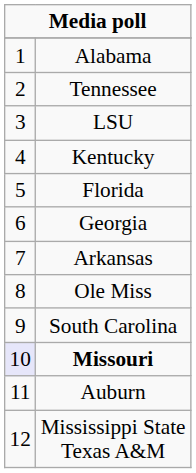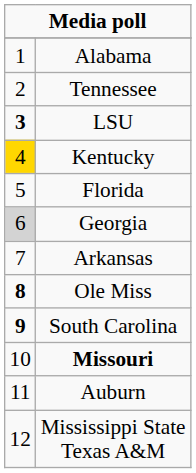(20, 122) normal -> (20, 122) bold
(20, 156) no background -> (20, 156) gold background
(20, 223) no background -> (20, 223) lightgrey background
(20, 291) normal -> (20, 291) bold
(20, 325) normal -> (20, 325) bold
(20, 358) lavender background -> (20, 358) no background
